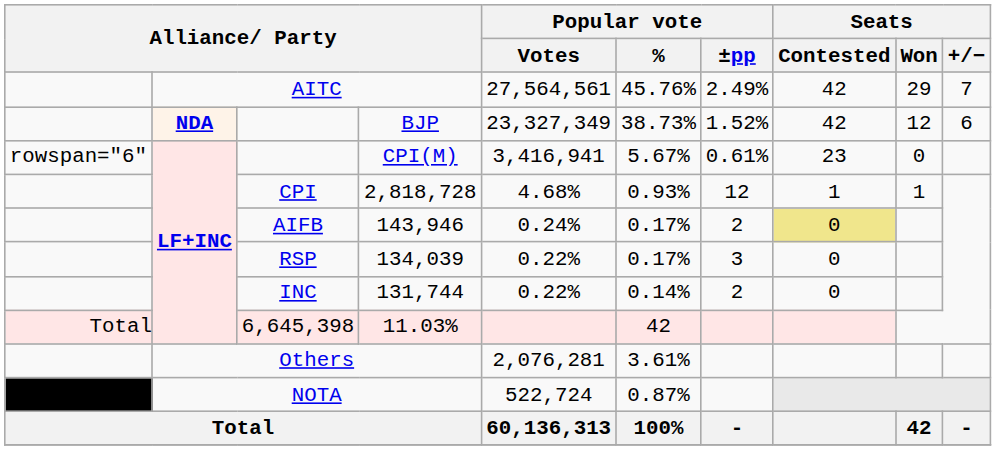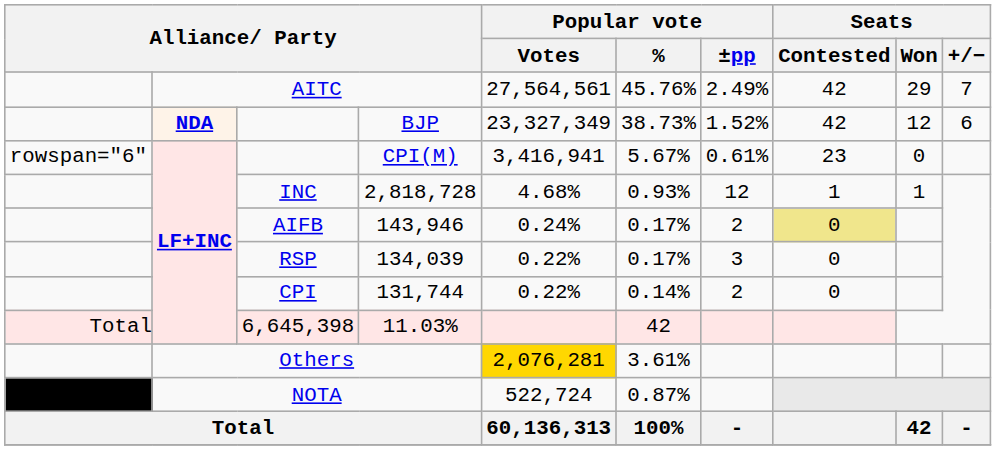(298, 191) CPI -> (298, 191) INC
(298, 293) INC -> (298, 293) CPI
(549, 361) no background -> (549, 361) gold background
